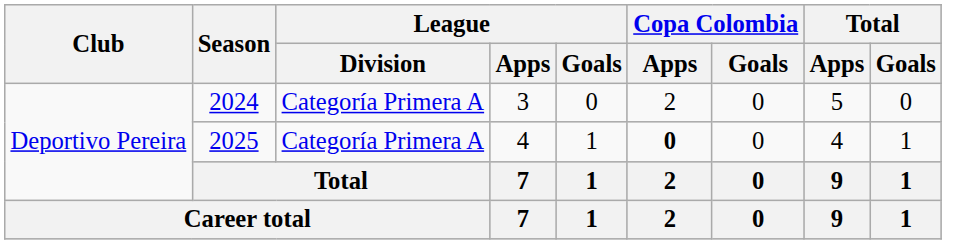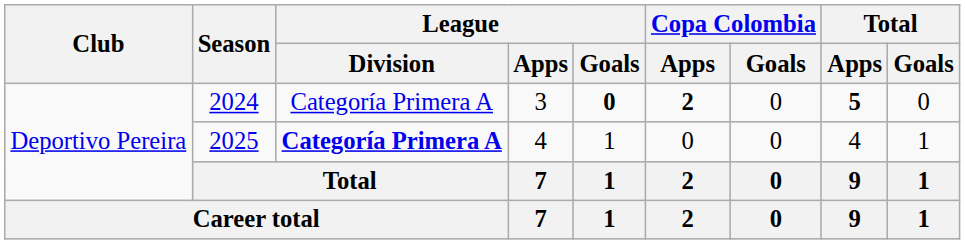(592, 102) normal -> (610, 102) bold
(670, 102) normal -> (688, 102) bold
(837, 102) normal -> (855, 102) bold
(383, 141) normal -> (392, 141) bold
(670, 141) bold -> (688, 141) normal
